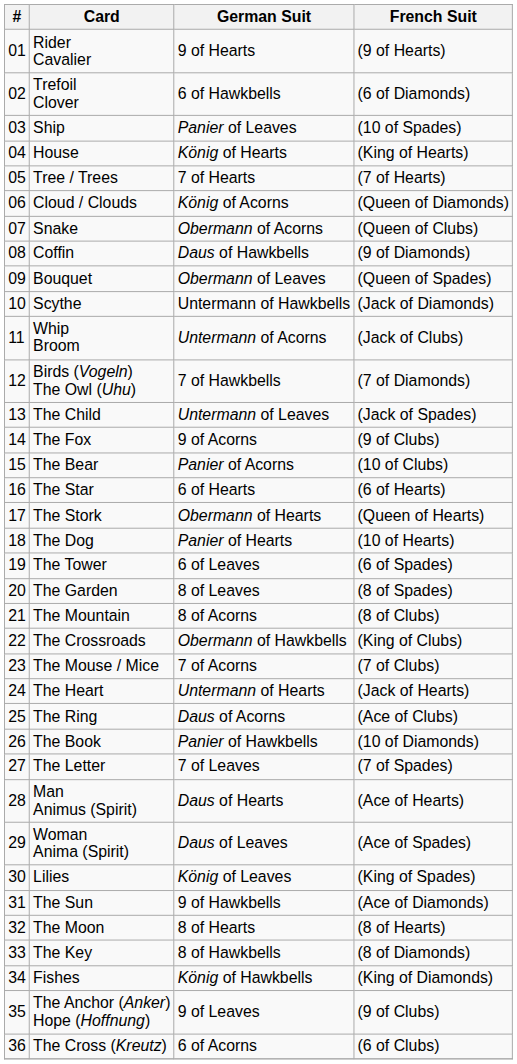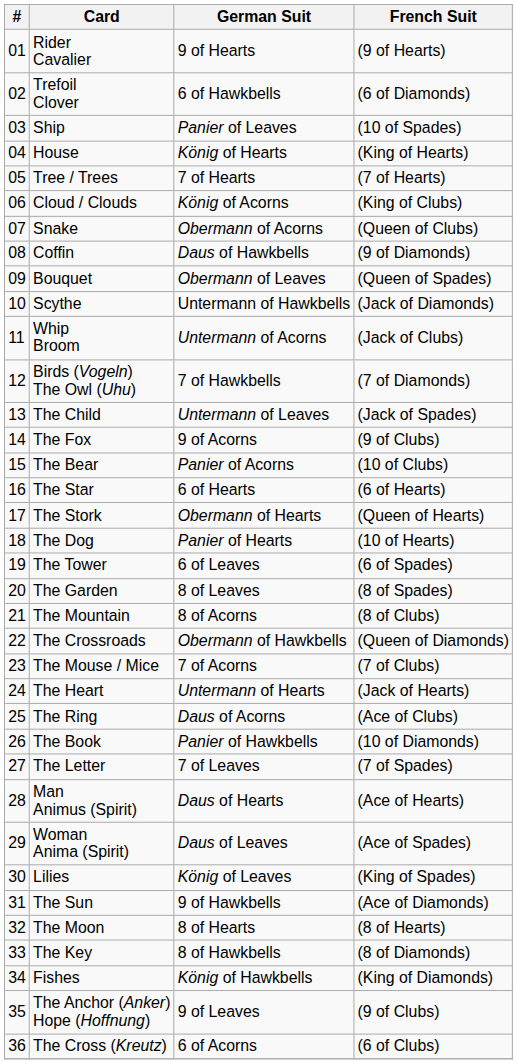(433, 203) (Queen of Diamonds) -> (410, 203) (King of Clubs)
(410, 641) (King of Clubs) -> (433, 641) (Queen of Diamonds)
